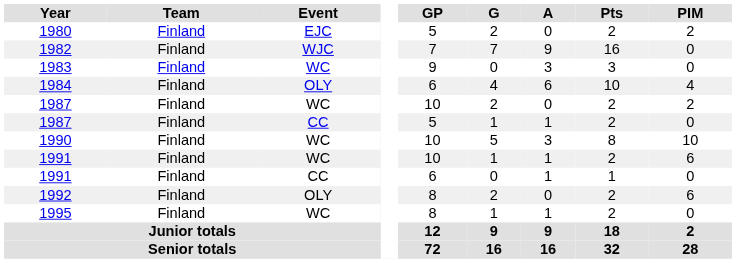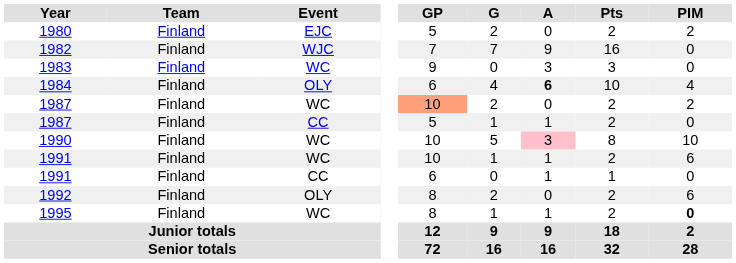(548, 85) normal -> (548, 85) bold
(432, 104) no background -> (432, 104) lightsalmon background
(548, 140) no background -> (548, 140) pink background
(690, 213) normal -> (690, 213) bold
